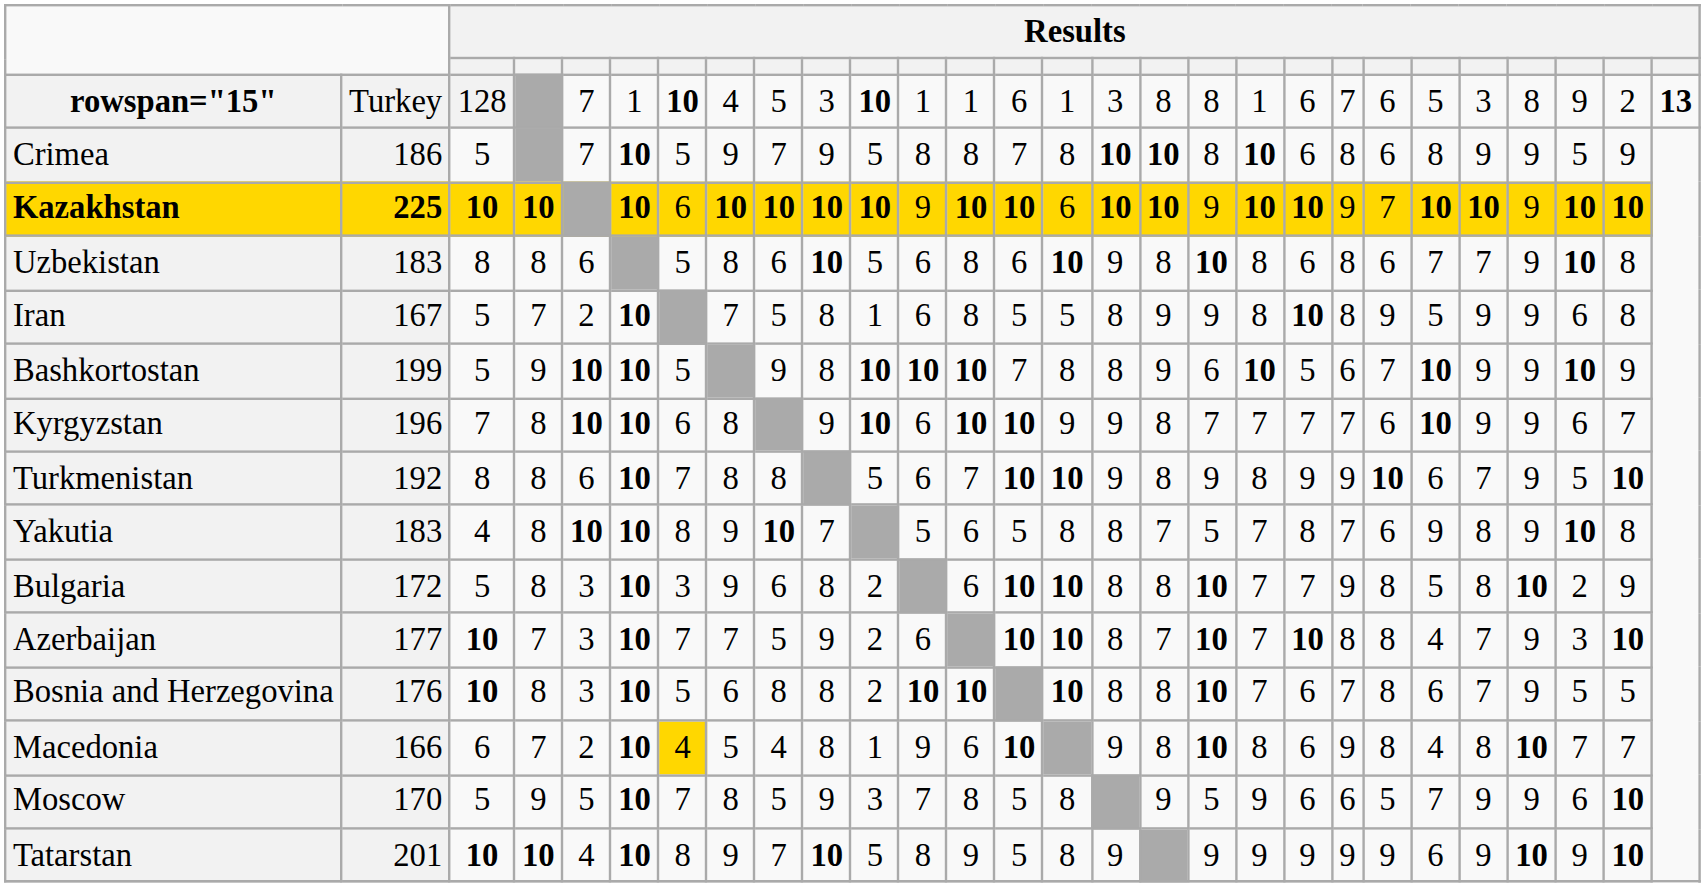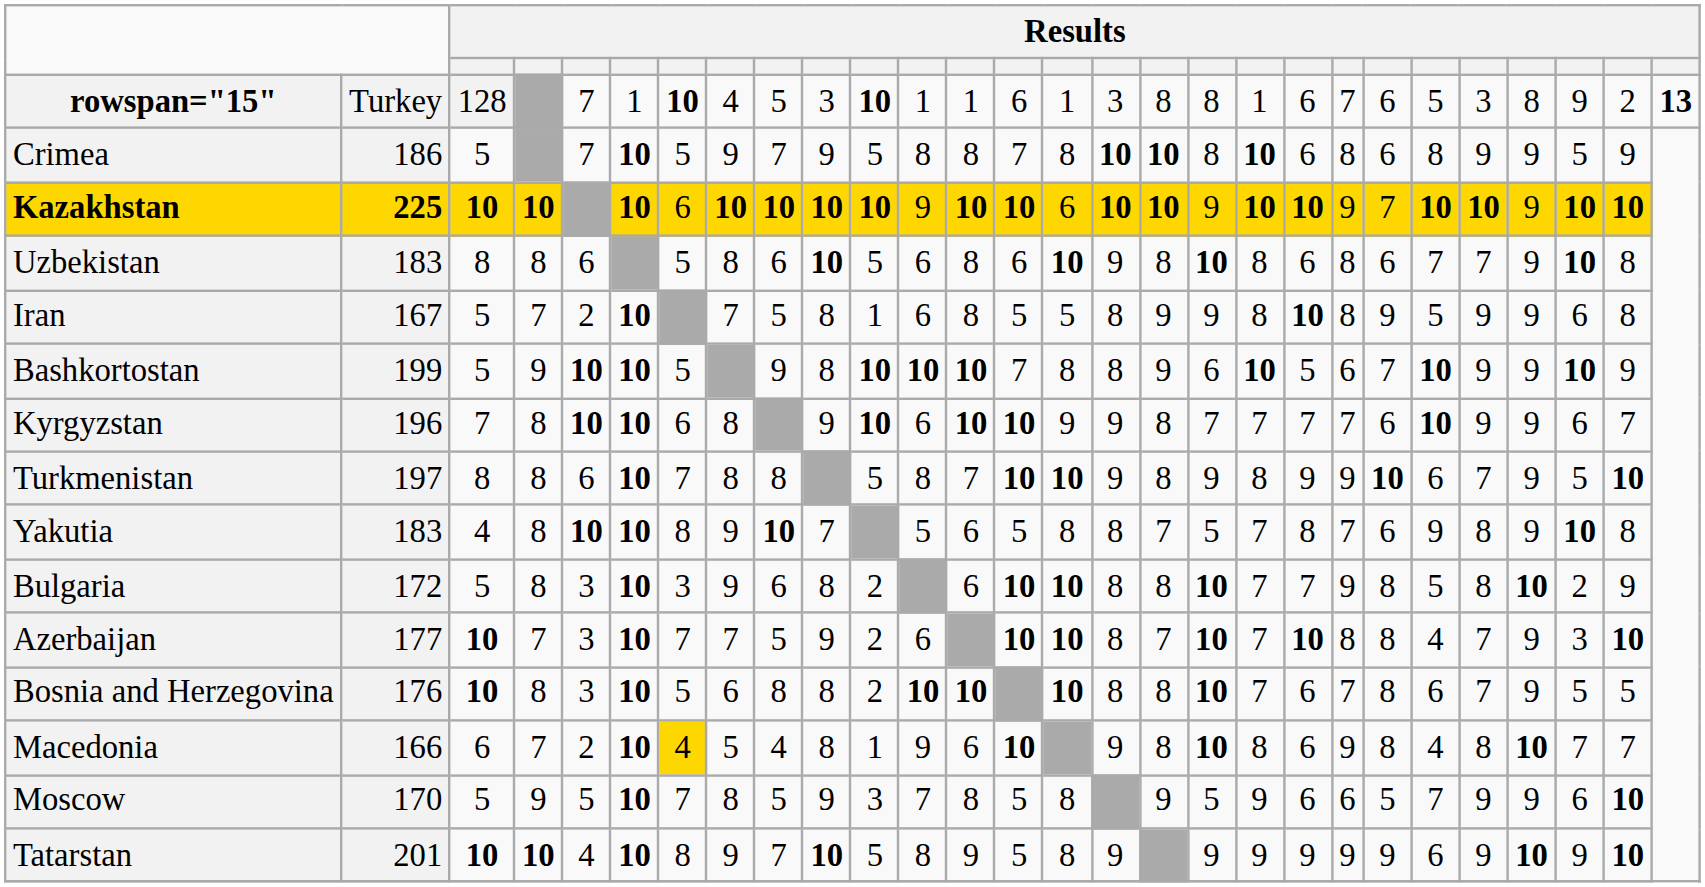(418, 477) 192 -> (418, 477) 197
(923, 477) 6 -> (923, 477) 8
